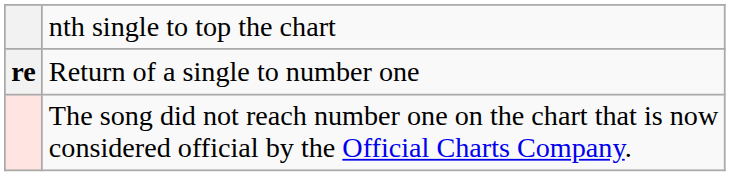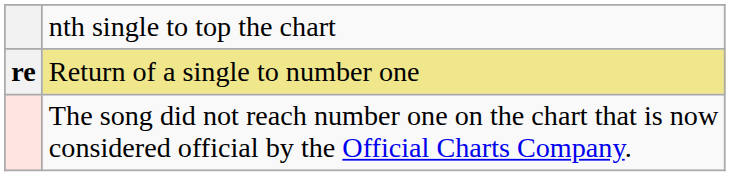(234, 71) no background -> (234, 71) khaki background
